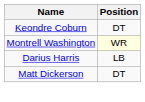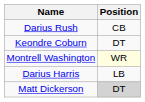+ row: (51, 27)
(119, 74) no background -> (119, 89) lightgrey background
